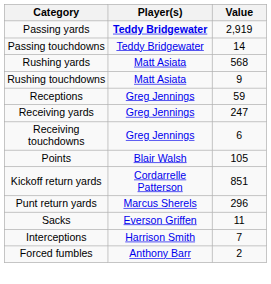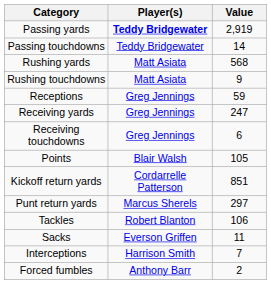(239, 204) 296 -> (239, 204) 297
+ row: (56, 220)
